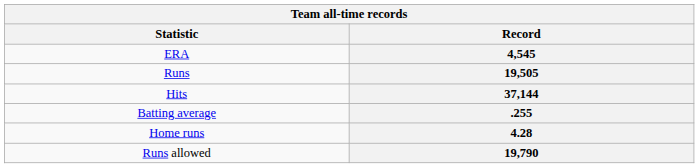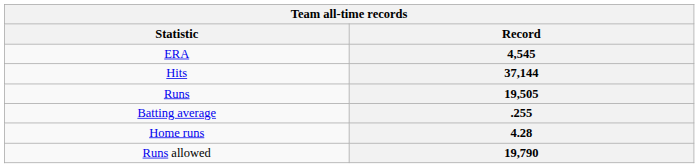rows swapped: (521, 73) <-> (521, 93)
